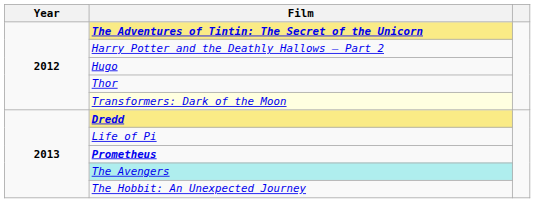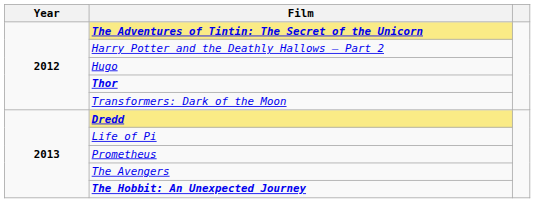(105, 84) normal -> (105, 84) bold
(189, 101) lightyellow background -> (189, 101) no background
(124, 154) bold -> (124, 154) normal
(131, 171) paleturquoise background -> (131, 171) no background
(199, 189) normal -> (199, 189) bold
